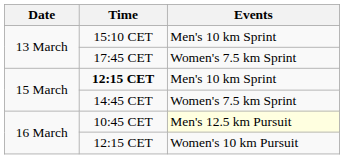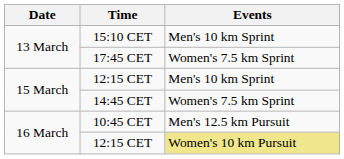(123, 79) bold -> (123, 79) normal
(231, 121) lightyellow background -> (229, 121) no background
(234, 143) no background -> (232, 143) khaki background
